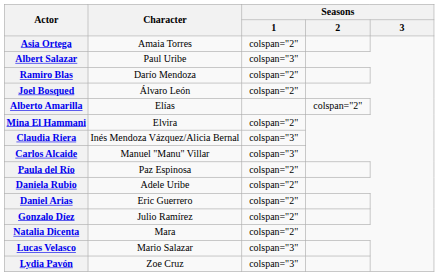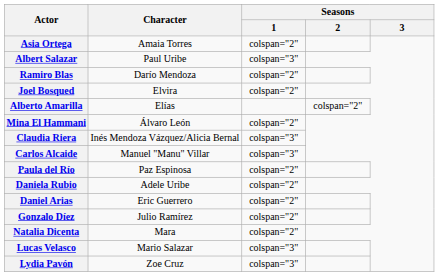(165, 91) Álvaro León -> (165, 91) Elvira
(165, 122) Elvira -> (165, 122) Álvaro León
